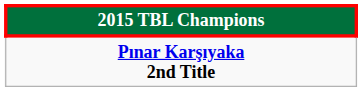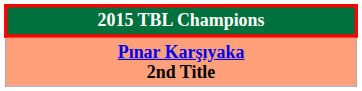(181, 61) no background -> (181, 61) lightsalmon background
